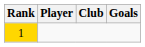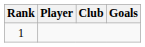(21, 32) gold background -> (21, 32) no background
